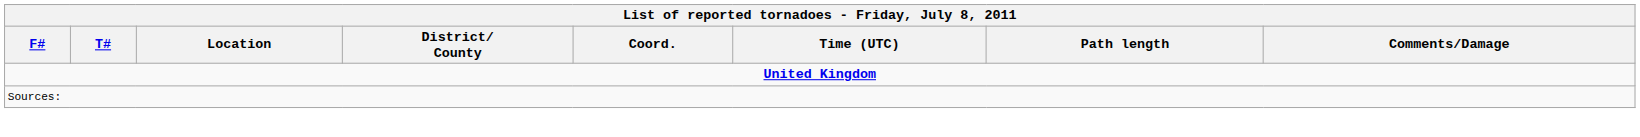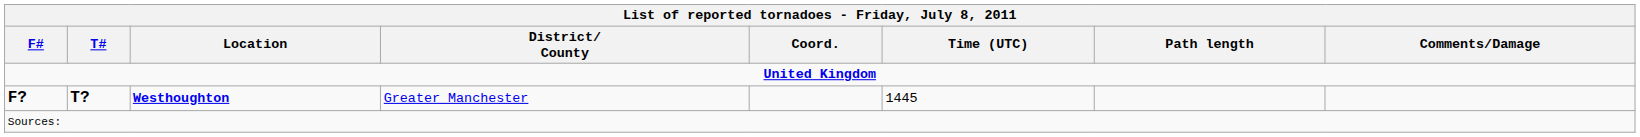+ row: (17, 98)
